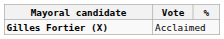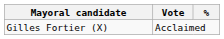(57, 27) bold -> (57, 27) normal
